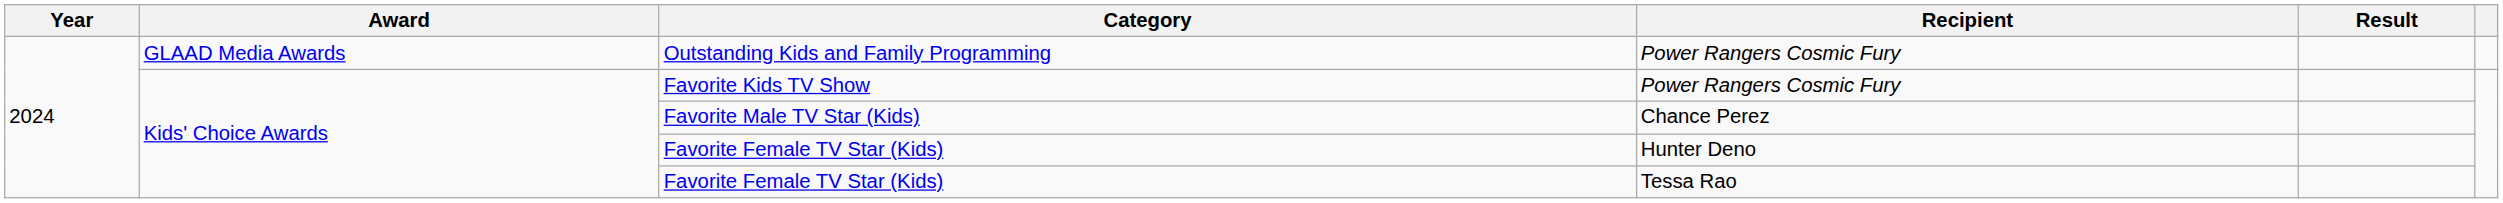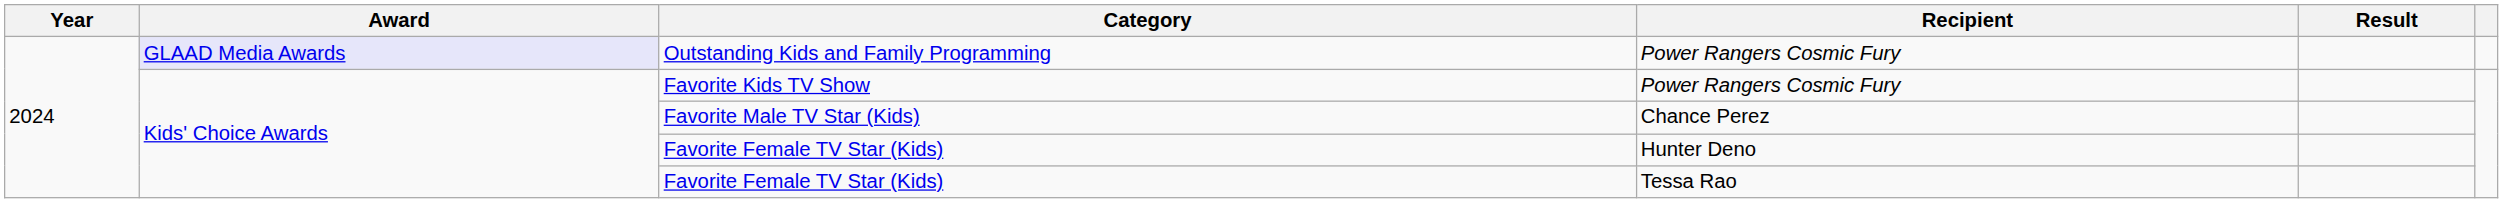(245, 52) no background -> (245, 52) lavender background
